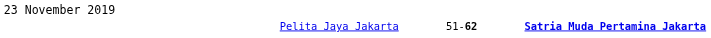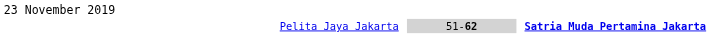(462, 26) no background -> (462, 26) lightgrey background
